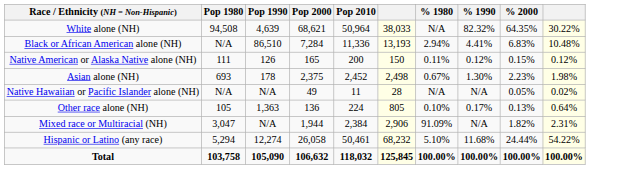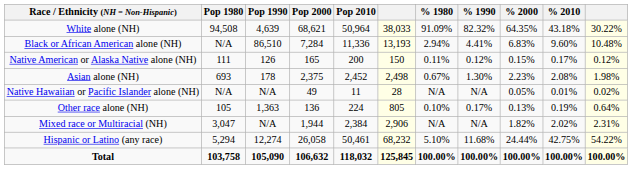+ column: (564, 12)
(437, 28) N/A -> (437, 28) 91.09%
(437, 124) 91.09% -> (437, 124) N/A
